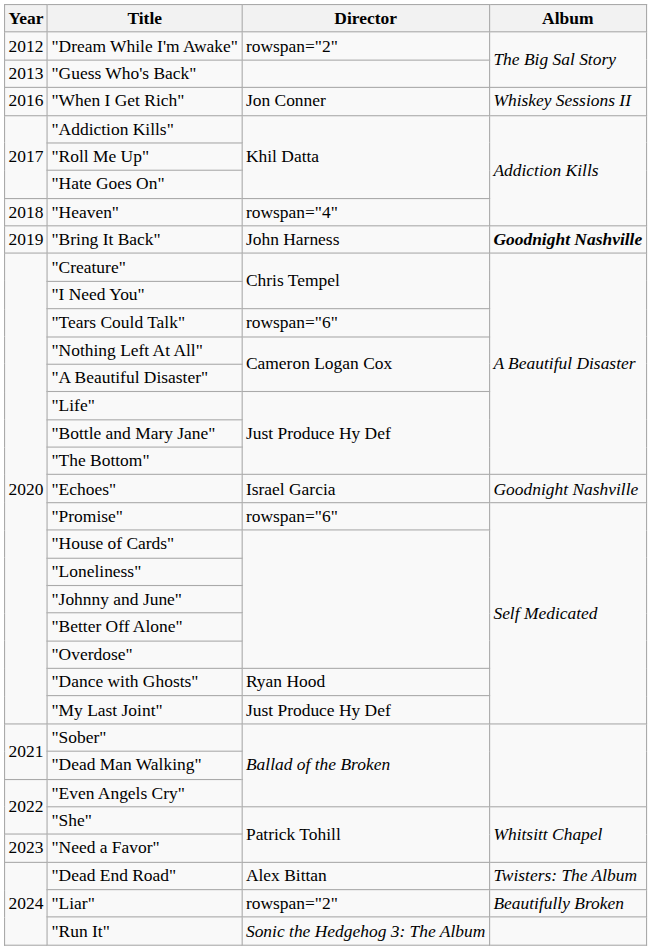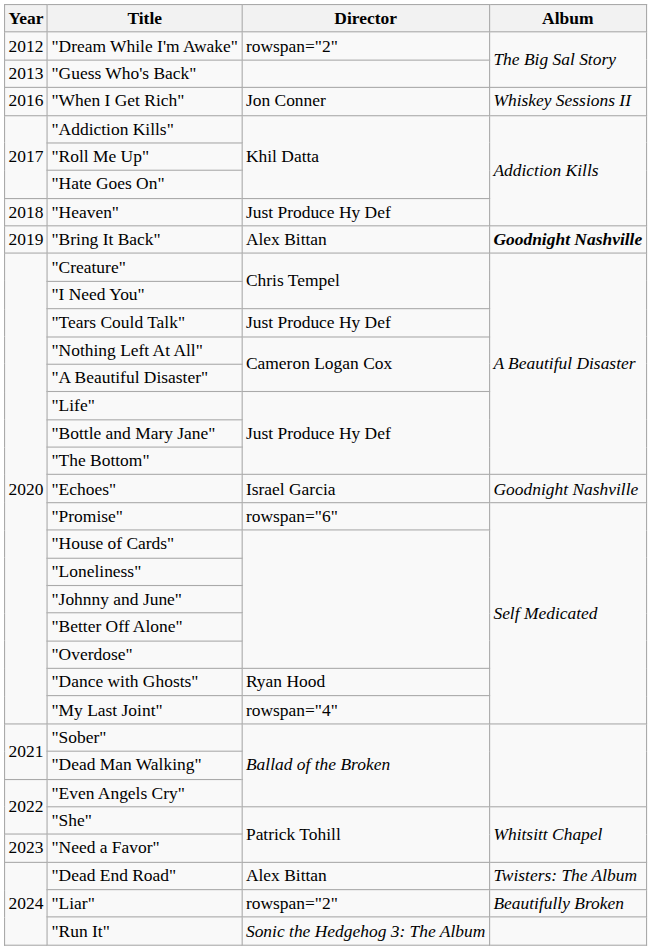(292, 211) rowspan="4" -> (318, 211) Just Produce Hy Def
(293, 239) John Harness -> (286, 239) Alex Bittan
(292, 322) rowspan="6" -> (318, 322) Just Produce Hy Def
(318, 709) Just Produce Hy Def -> (292, 709) rowspan="4"
